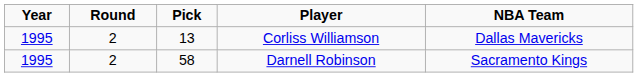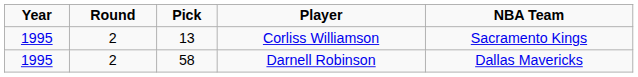(529, 38) Dallas Mavericks -> (529, 38) Sacramento Kings
(529, 60) Sacramento Kings -> (529, 60) Dallas Mavericks
